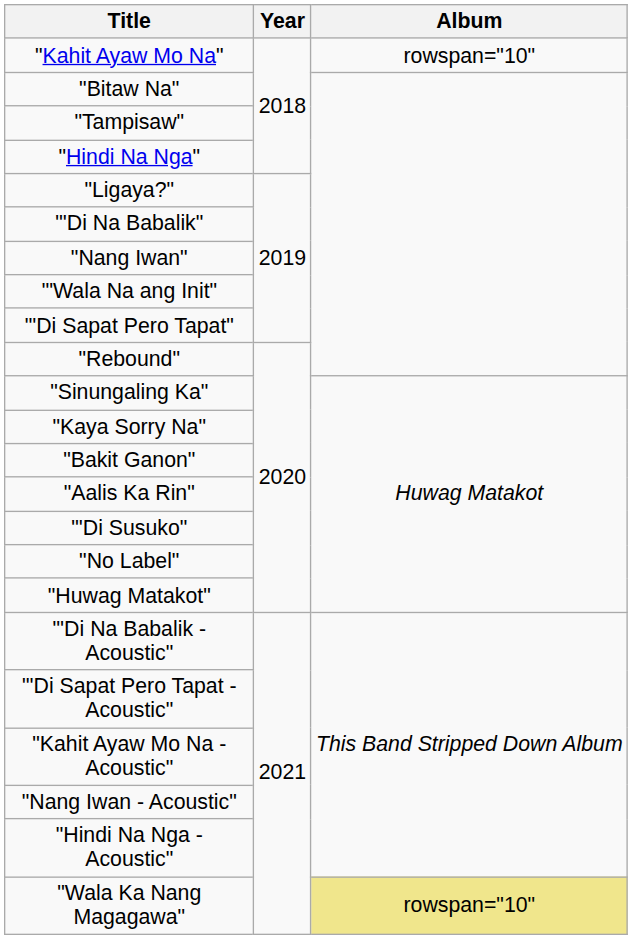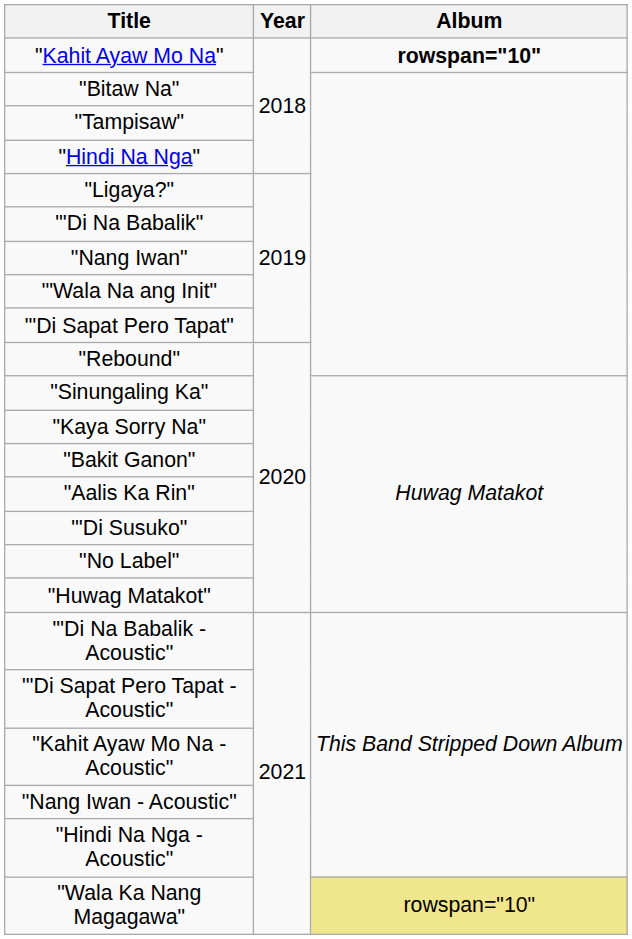(469, 55) normal -> (469, 55) bold
